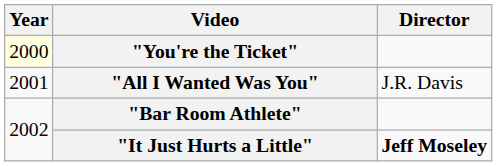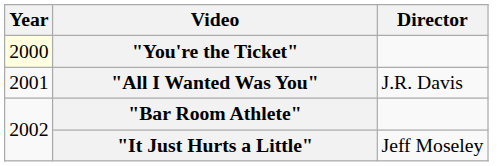(434, 144) bold -> (432, 144) normal
